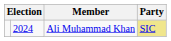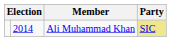(23, 28) 2024 -> (23, 28) 2014
